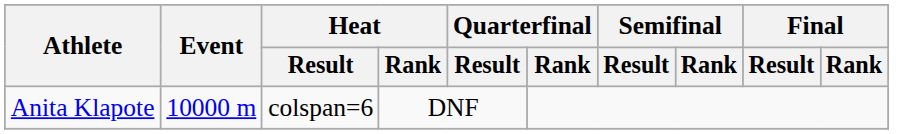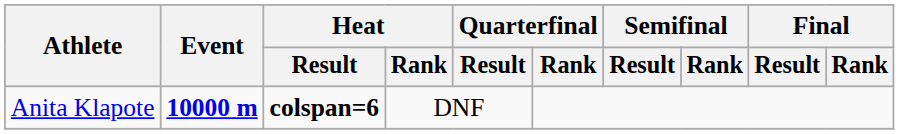(211, 107) normal -> (212, 107) bold
(321, 107) normal -> (324, 107) bold
